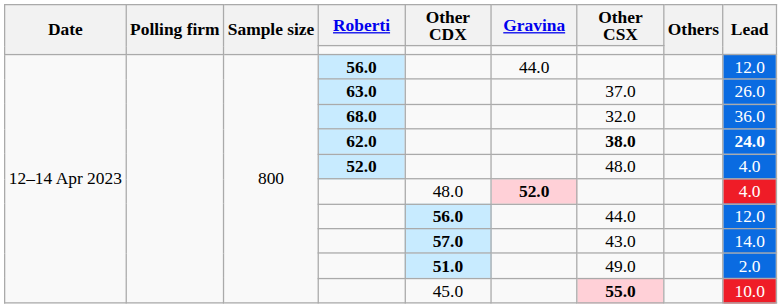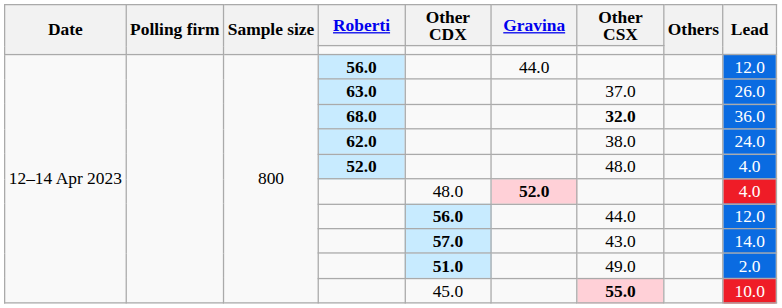(621, 116) normal -> (621, 116) bold
(621, 141) bold -> (621, 141) normal
(750, 141) bold -> (750, 141) normal
